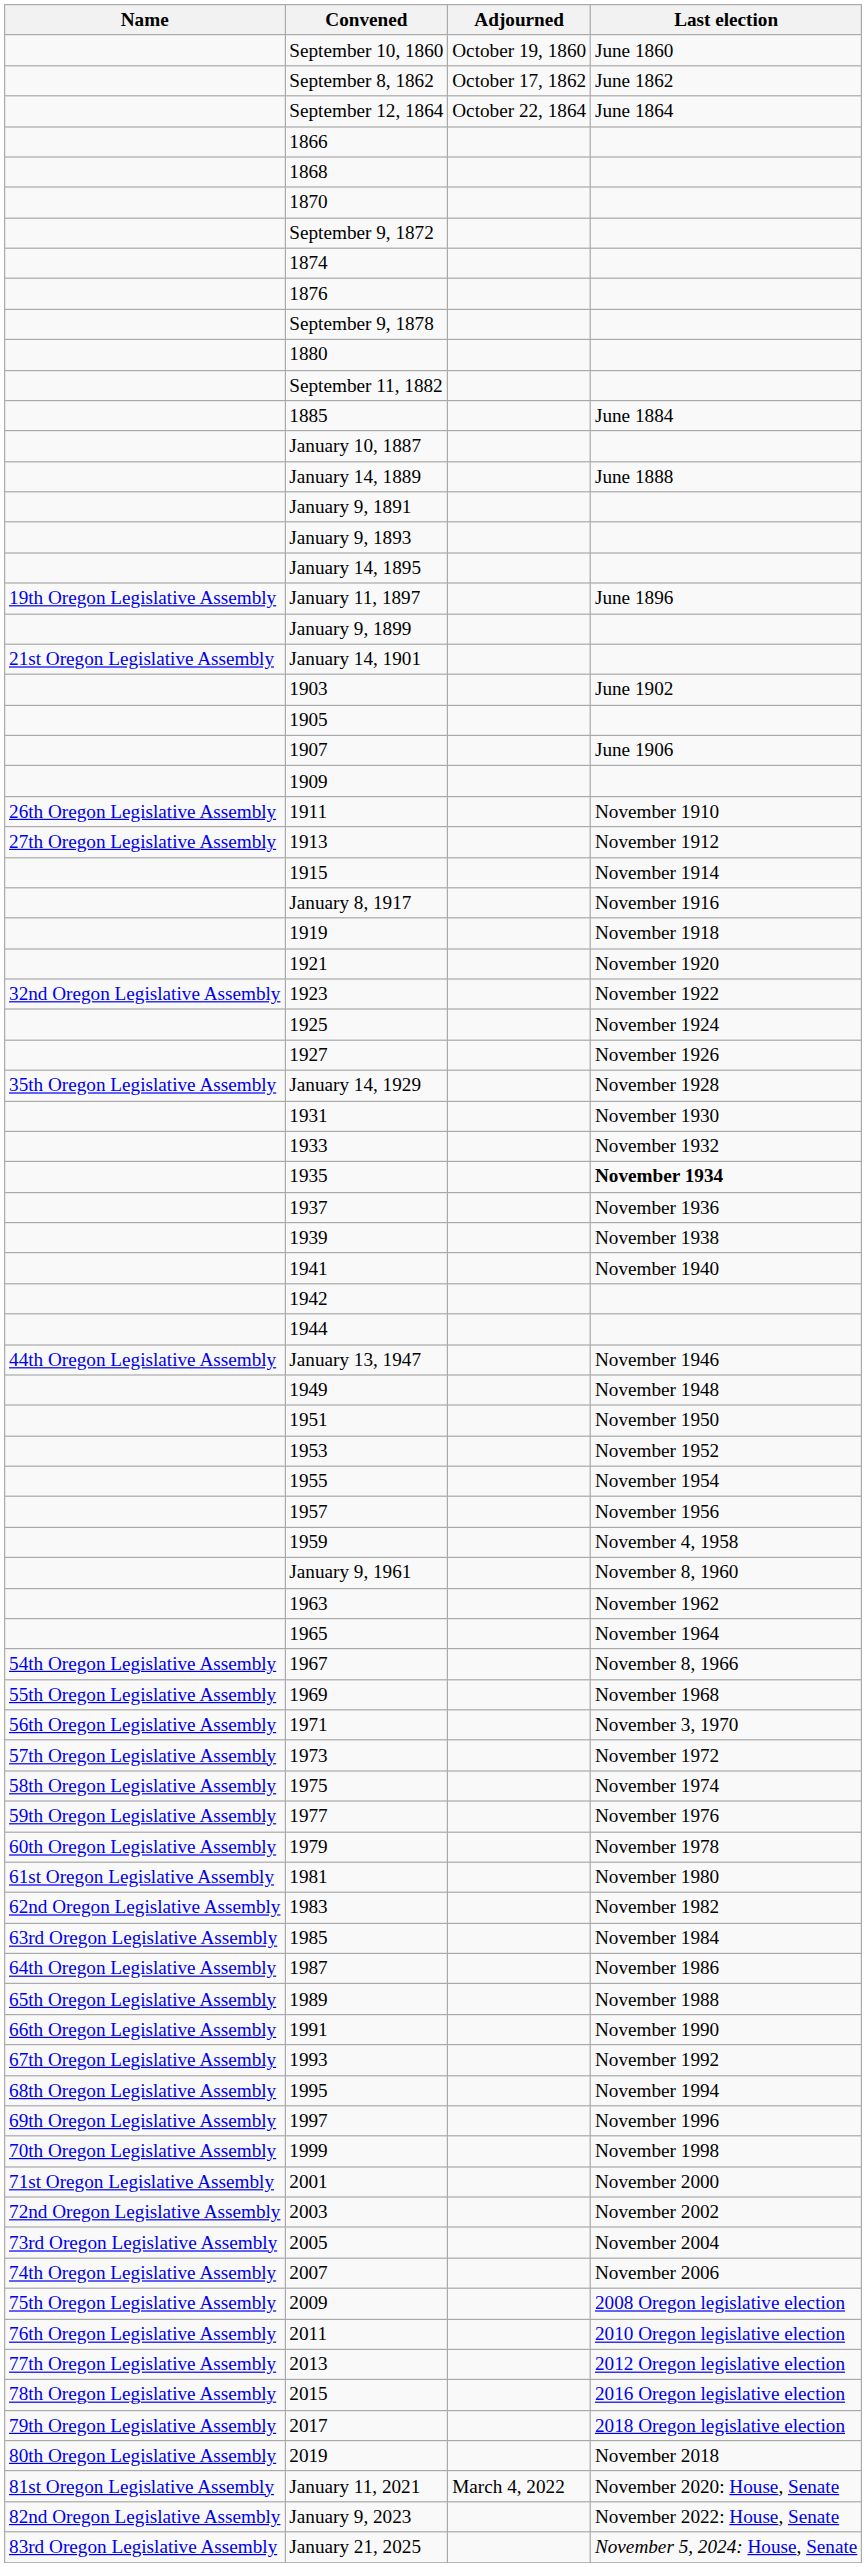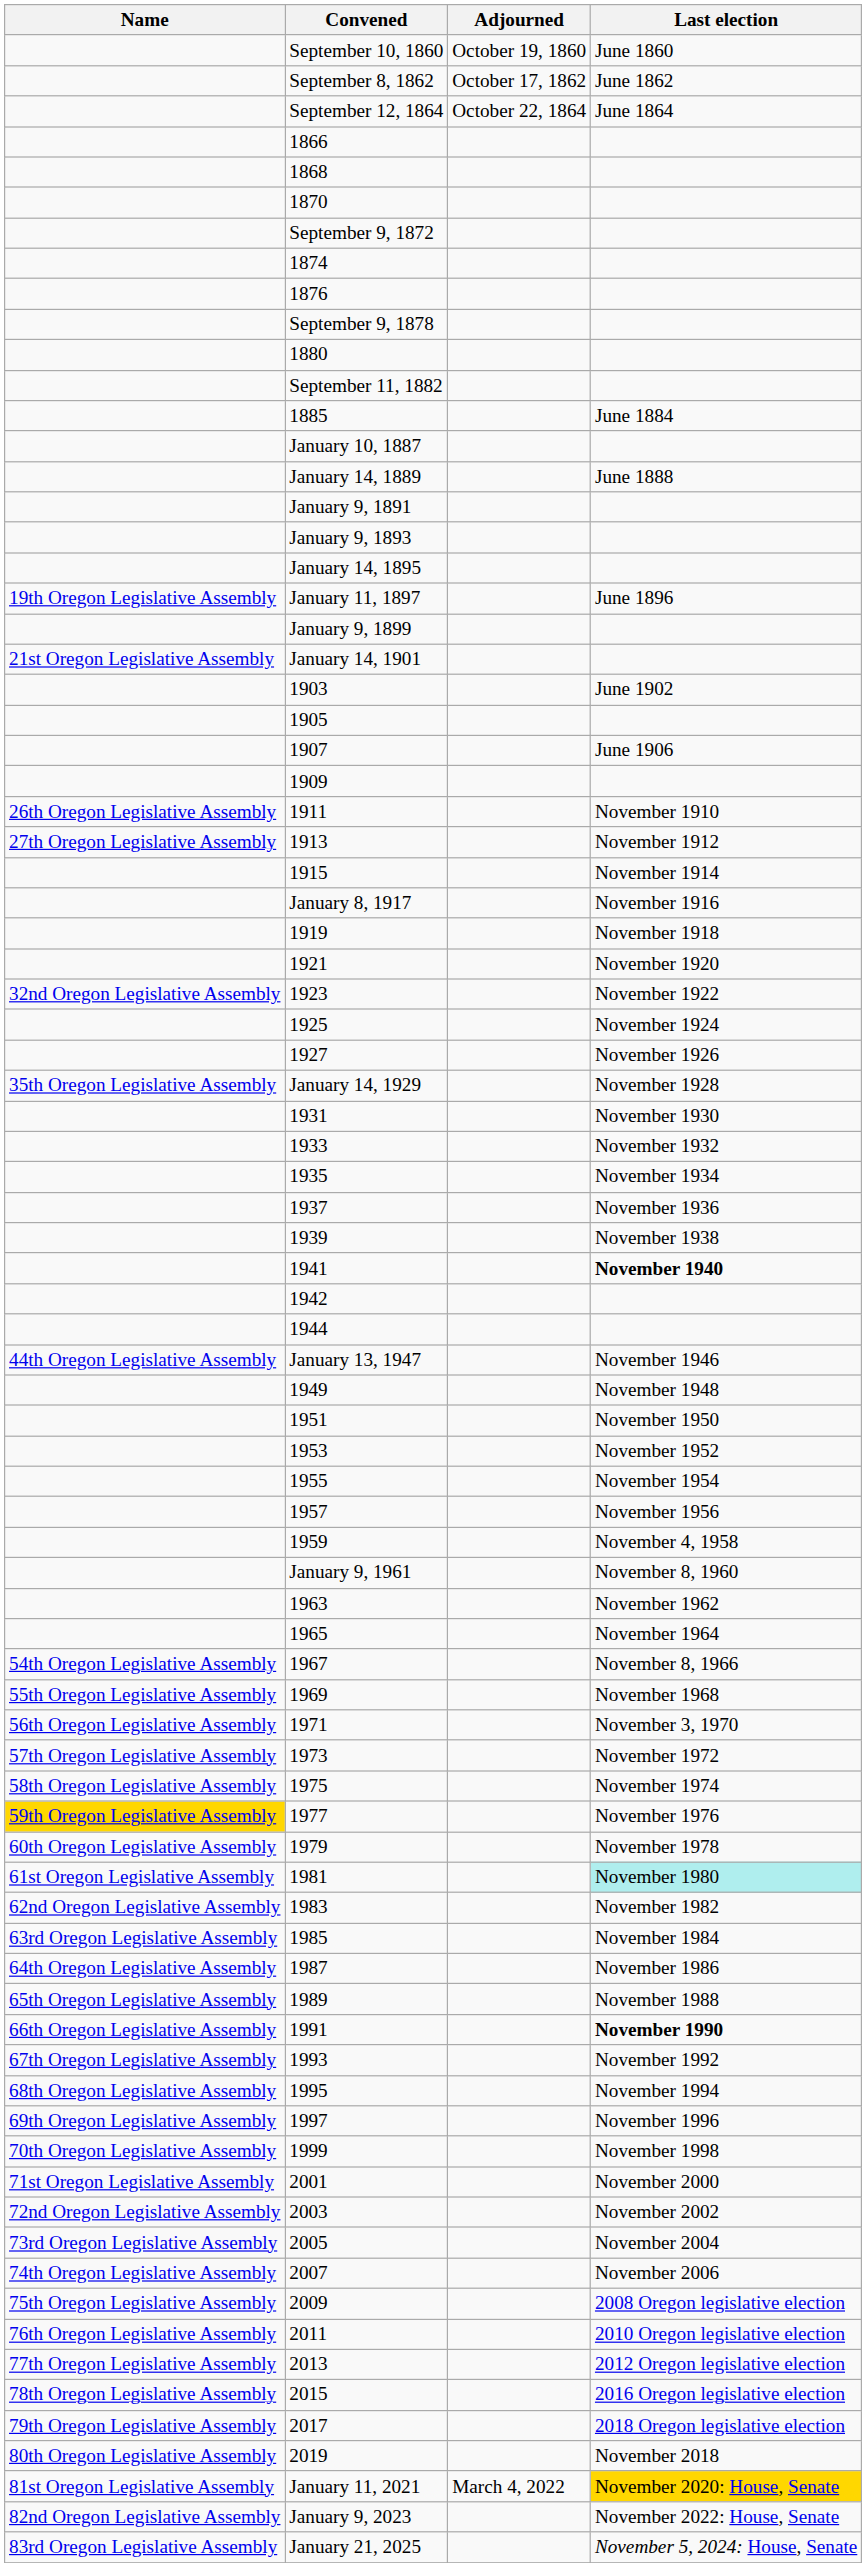(659, 1176) bold -> (657, 1176) normal
(657, 1268) normal -> (659, 1268) bold
(143, 1816) no background -> (143, 1816) gold background
(657, 1877) no background -> (657, 1877) paleturquoise background
(657, 2029) normal -> (659, 2029) bold
(717, 2486) no background -> (717, 2486) gold background
